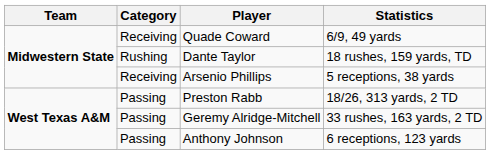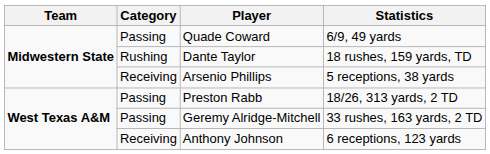(148, 36) Receiving -> (143, 36) Passing
(143, 139) Passing -> (148, 139) Receiving
